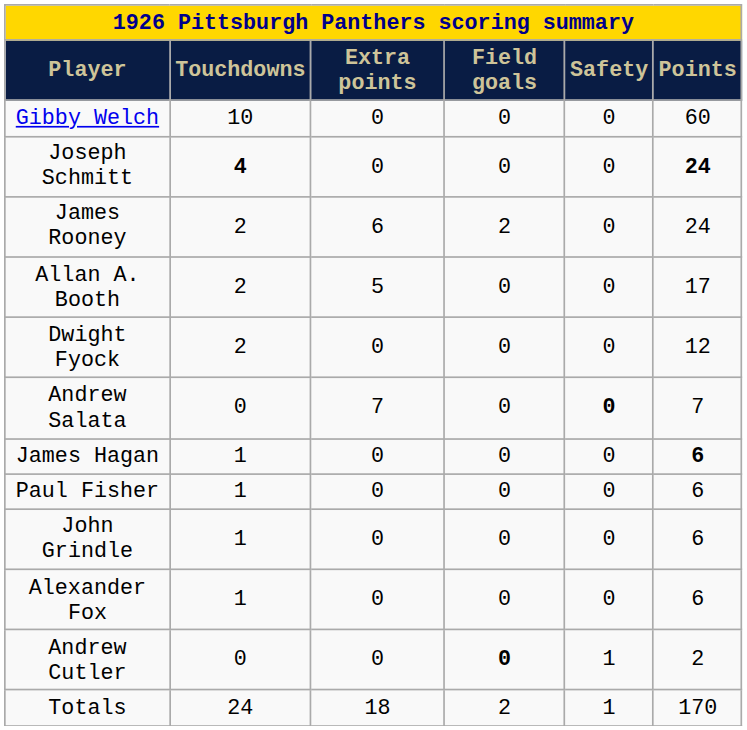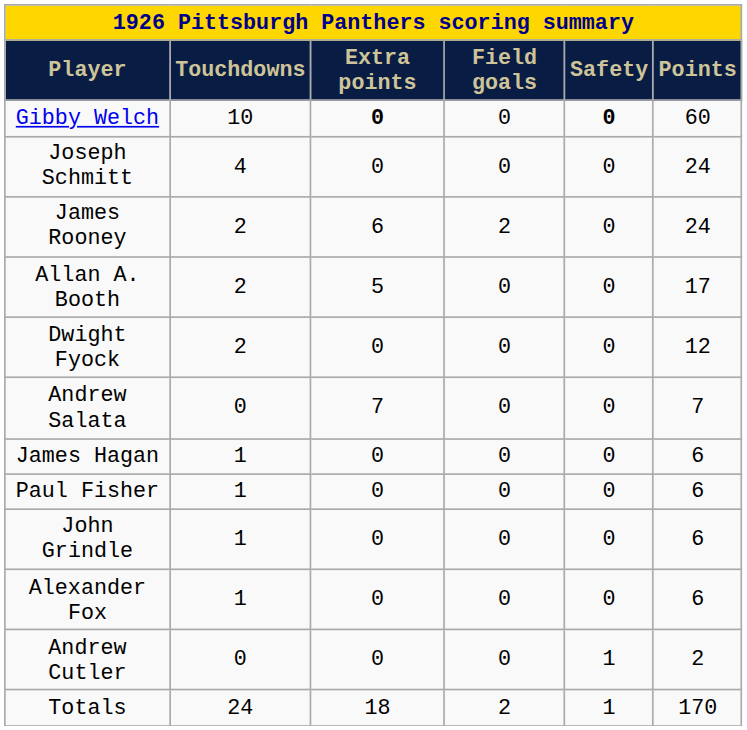(377, 118) normal -> (377, 118) bold
(609, 118) normal -> (609, 118) bold
(240, 166) bold -> (240, 166) normal
(698, 166) bold -> (698, 166) normal
(609, 408) bold -> (609, 408) normal
(698, 456) bold -> (698, 456) normal
(505, 660) bold -> (505, 660) normal
